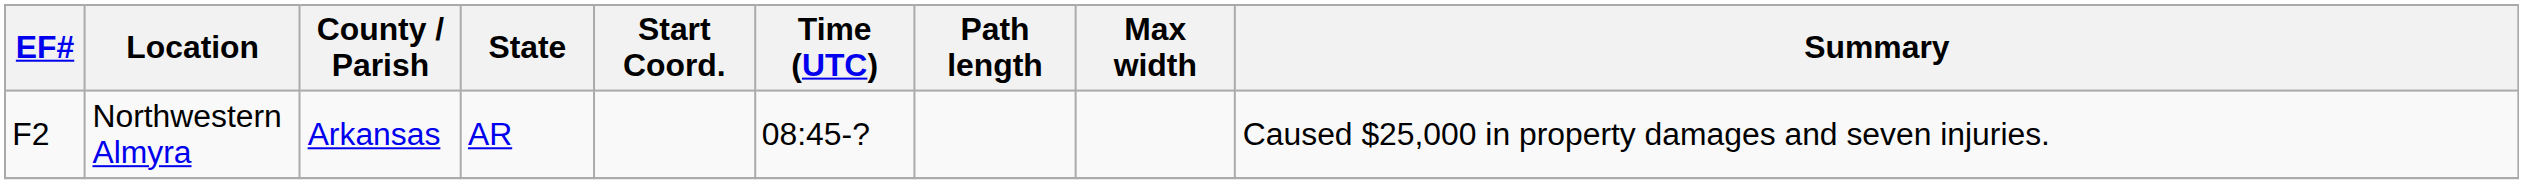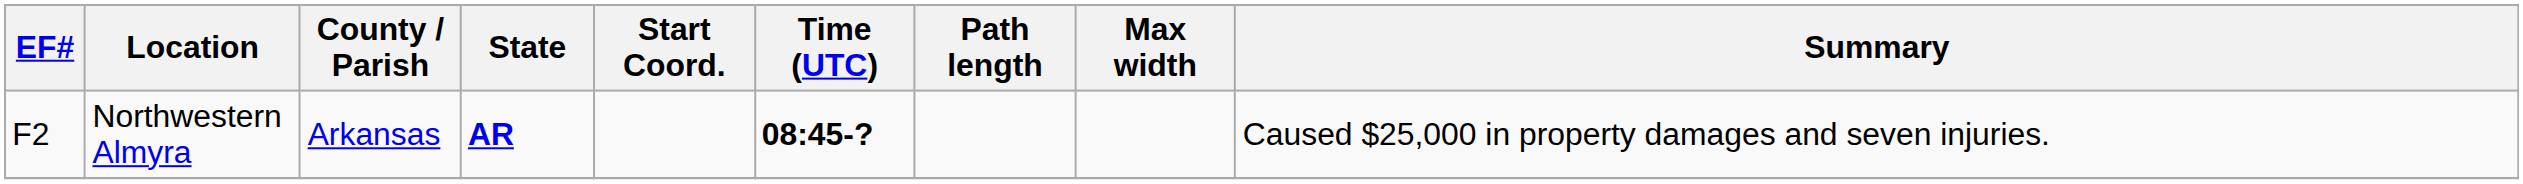(490, 133) normal -> (491, 133) bold
(816, 133) normal -> (818, 133) bold
